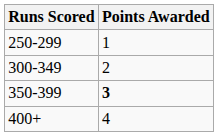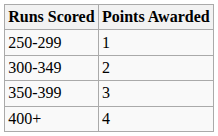(106, 93) bold -> (106, 93) normal
